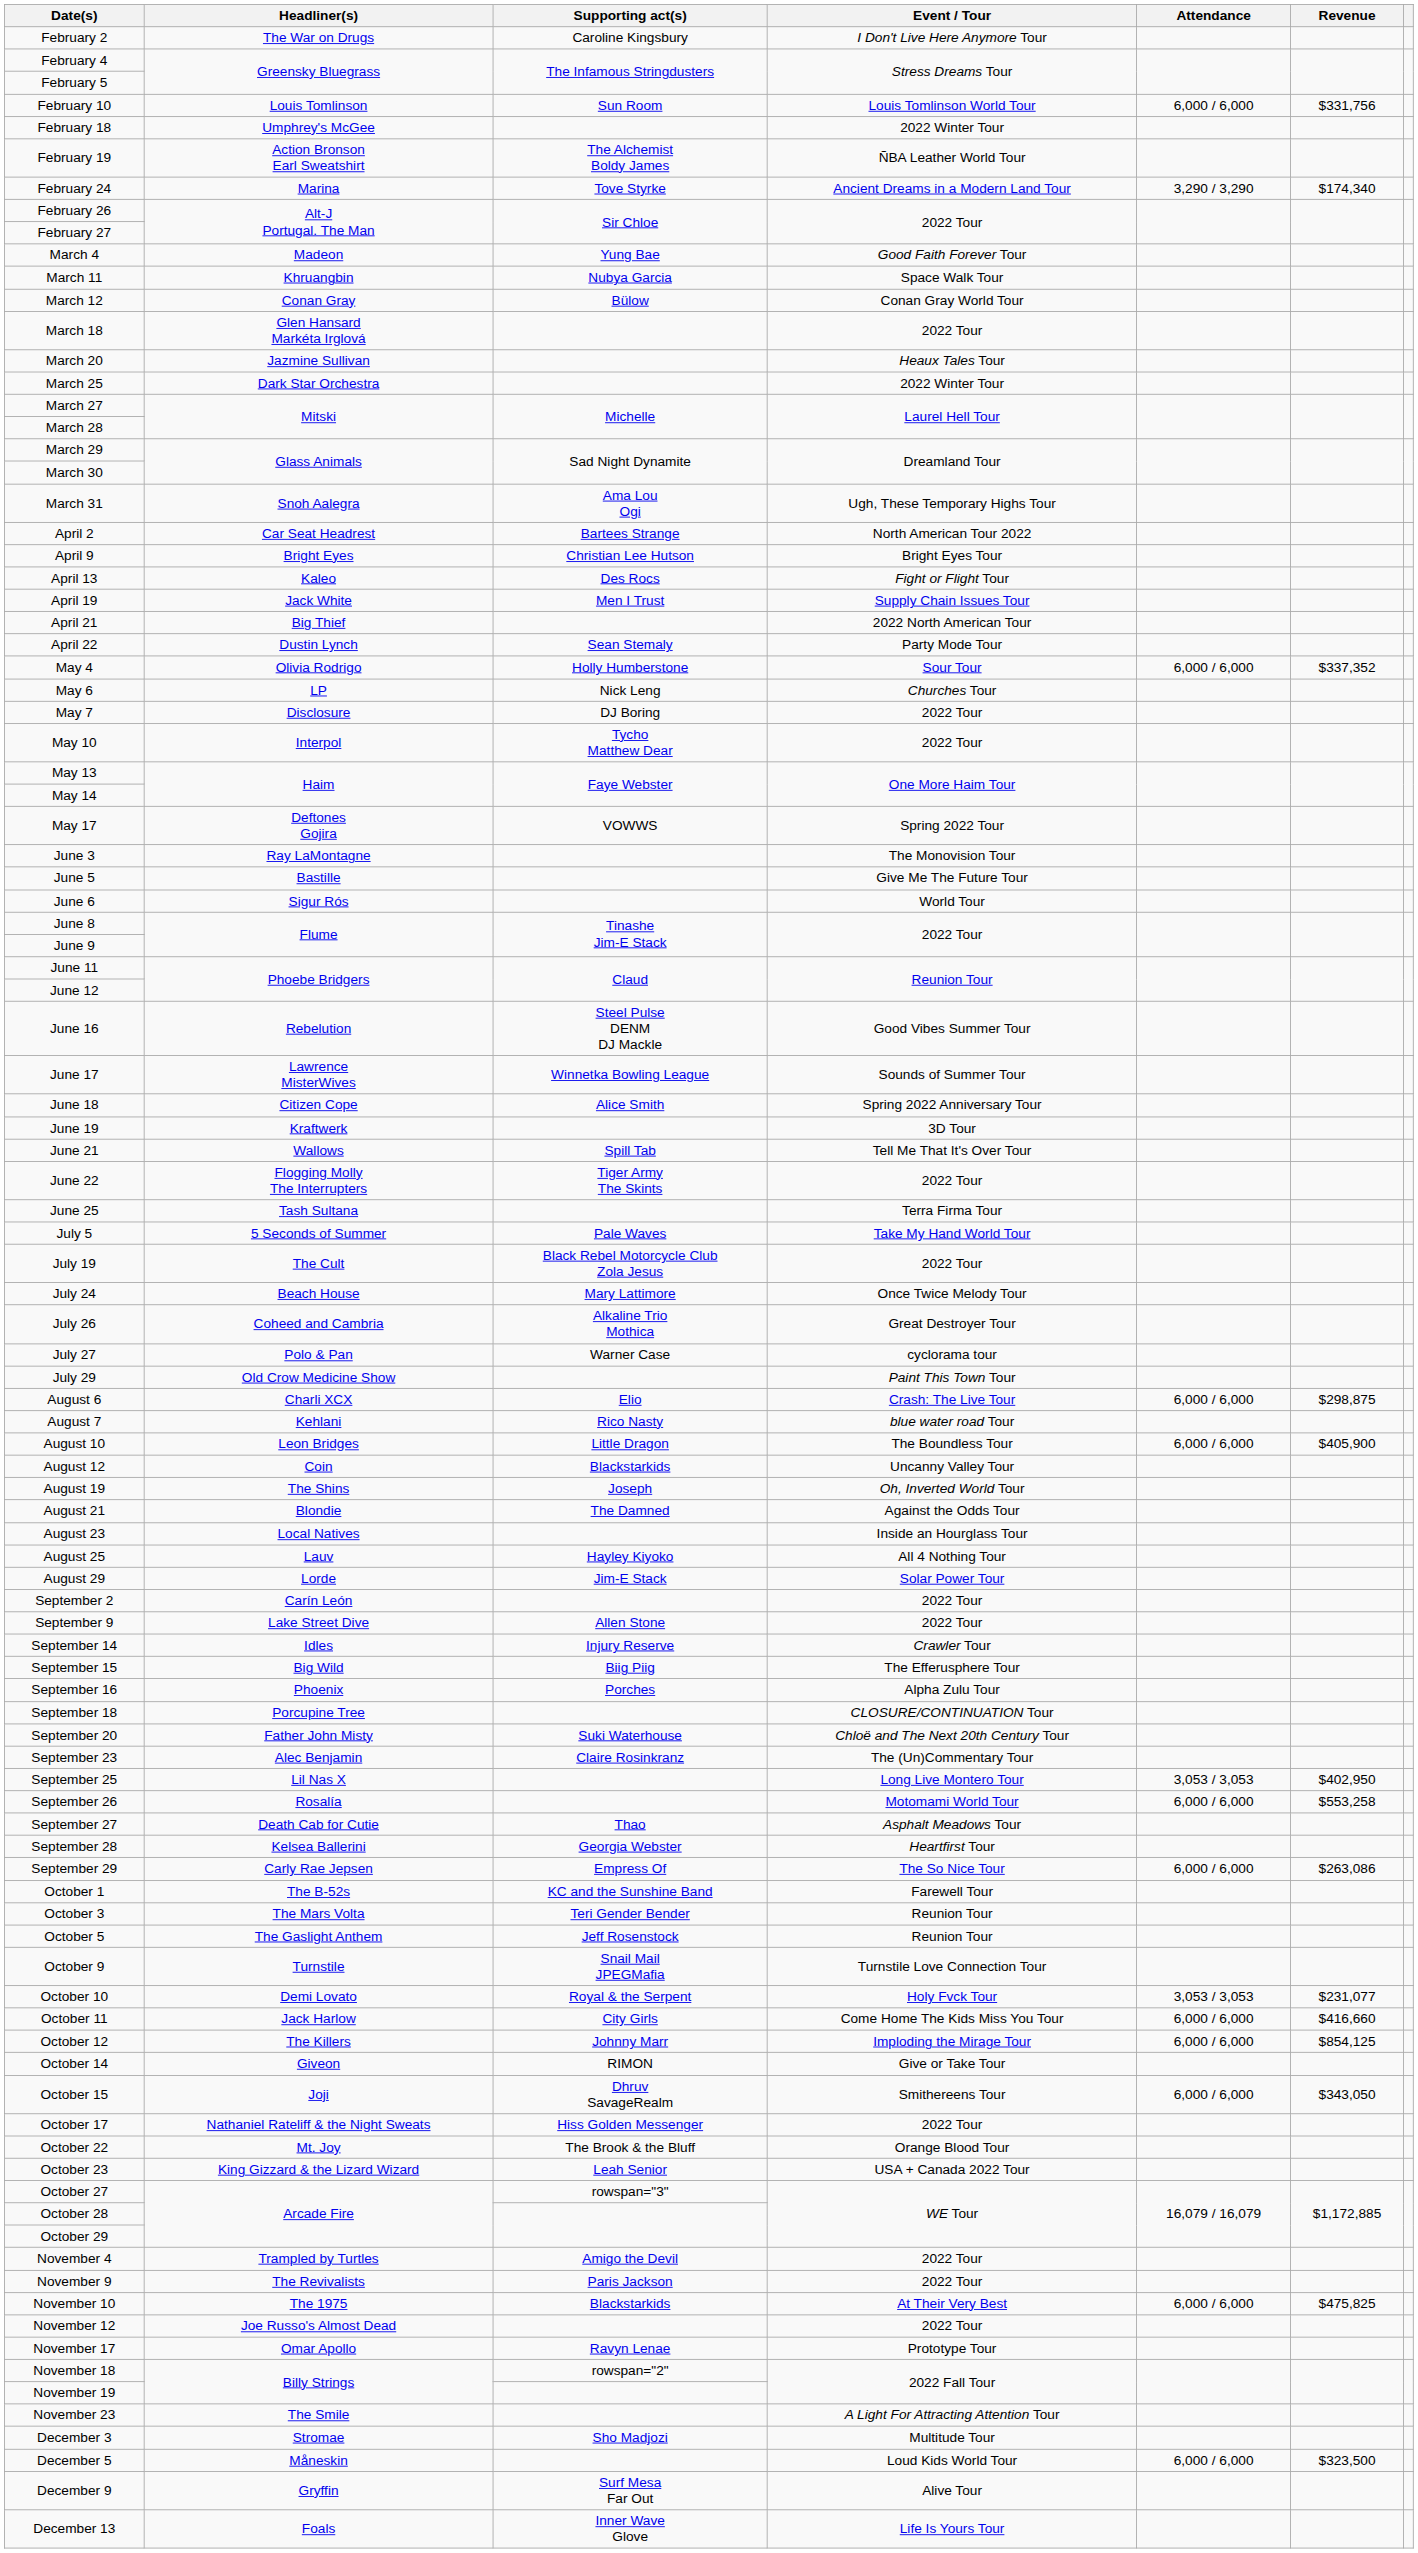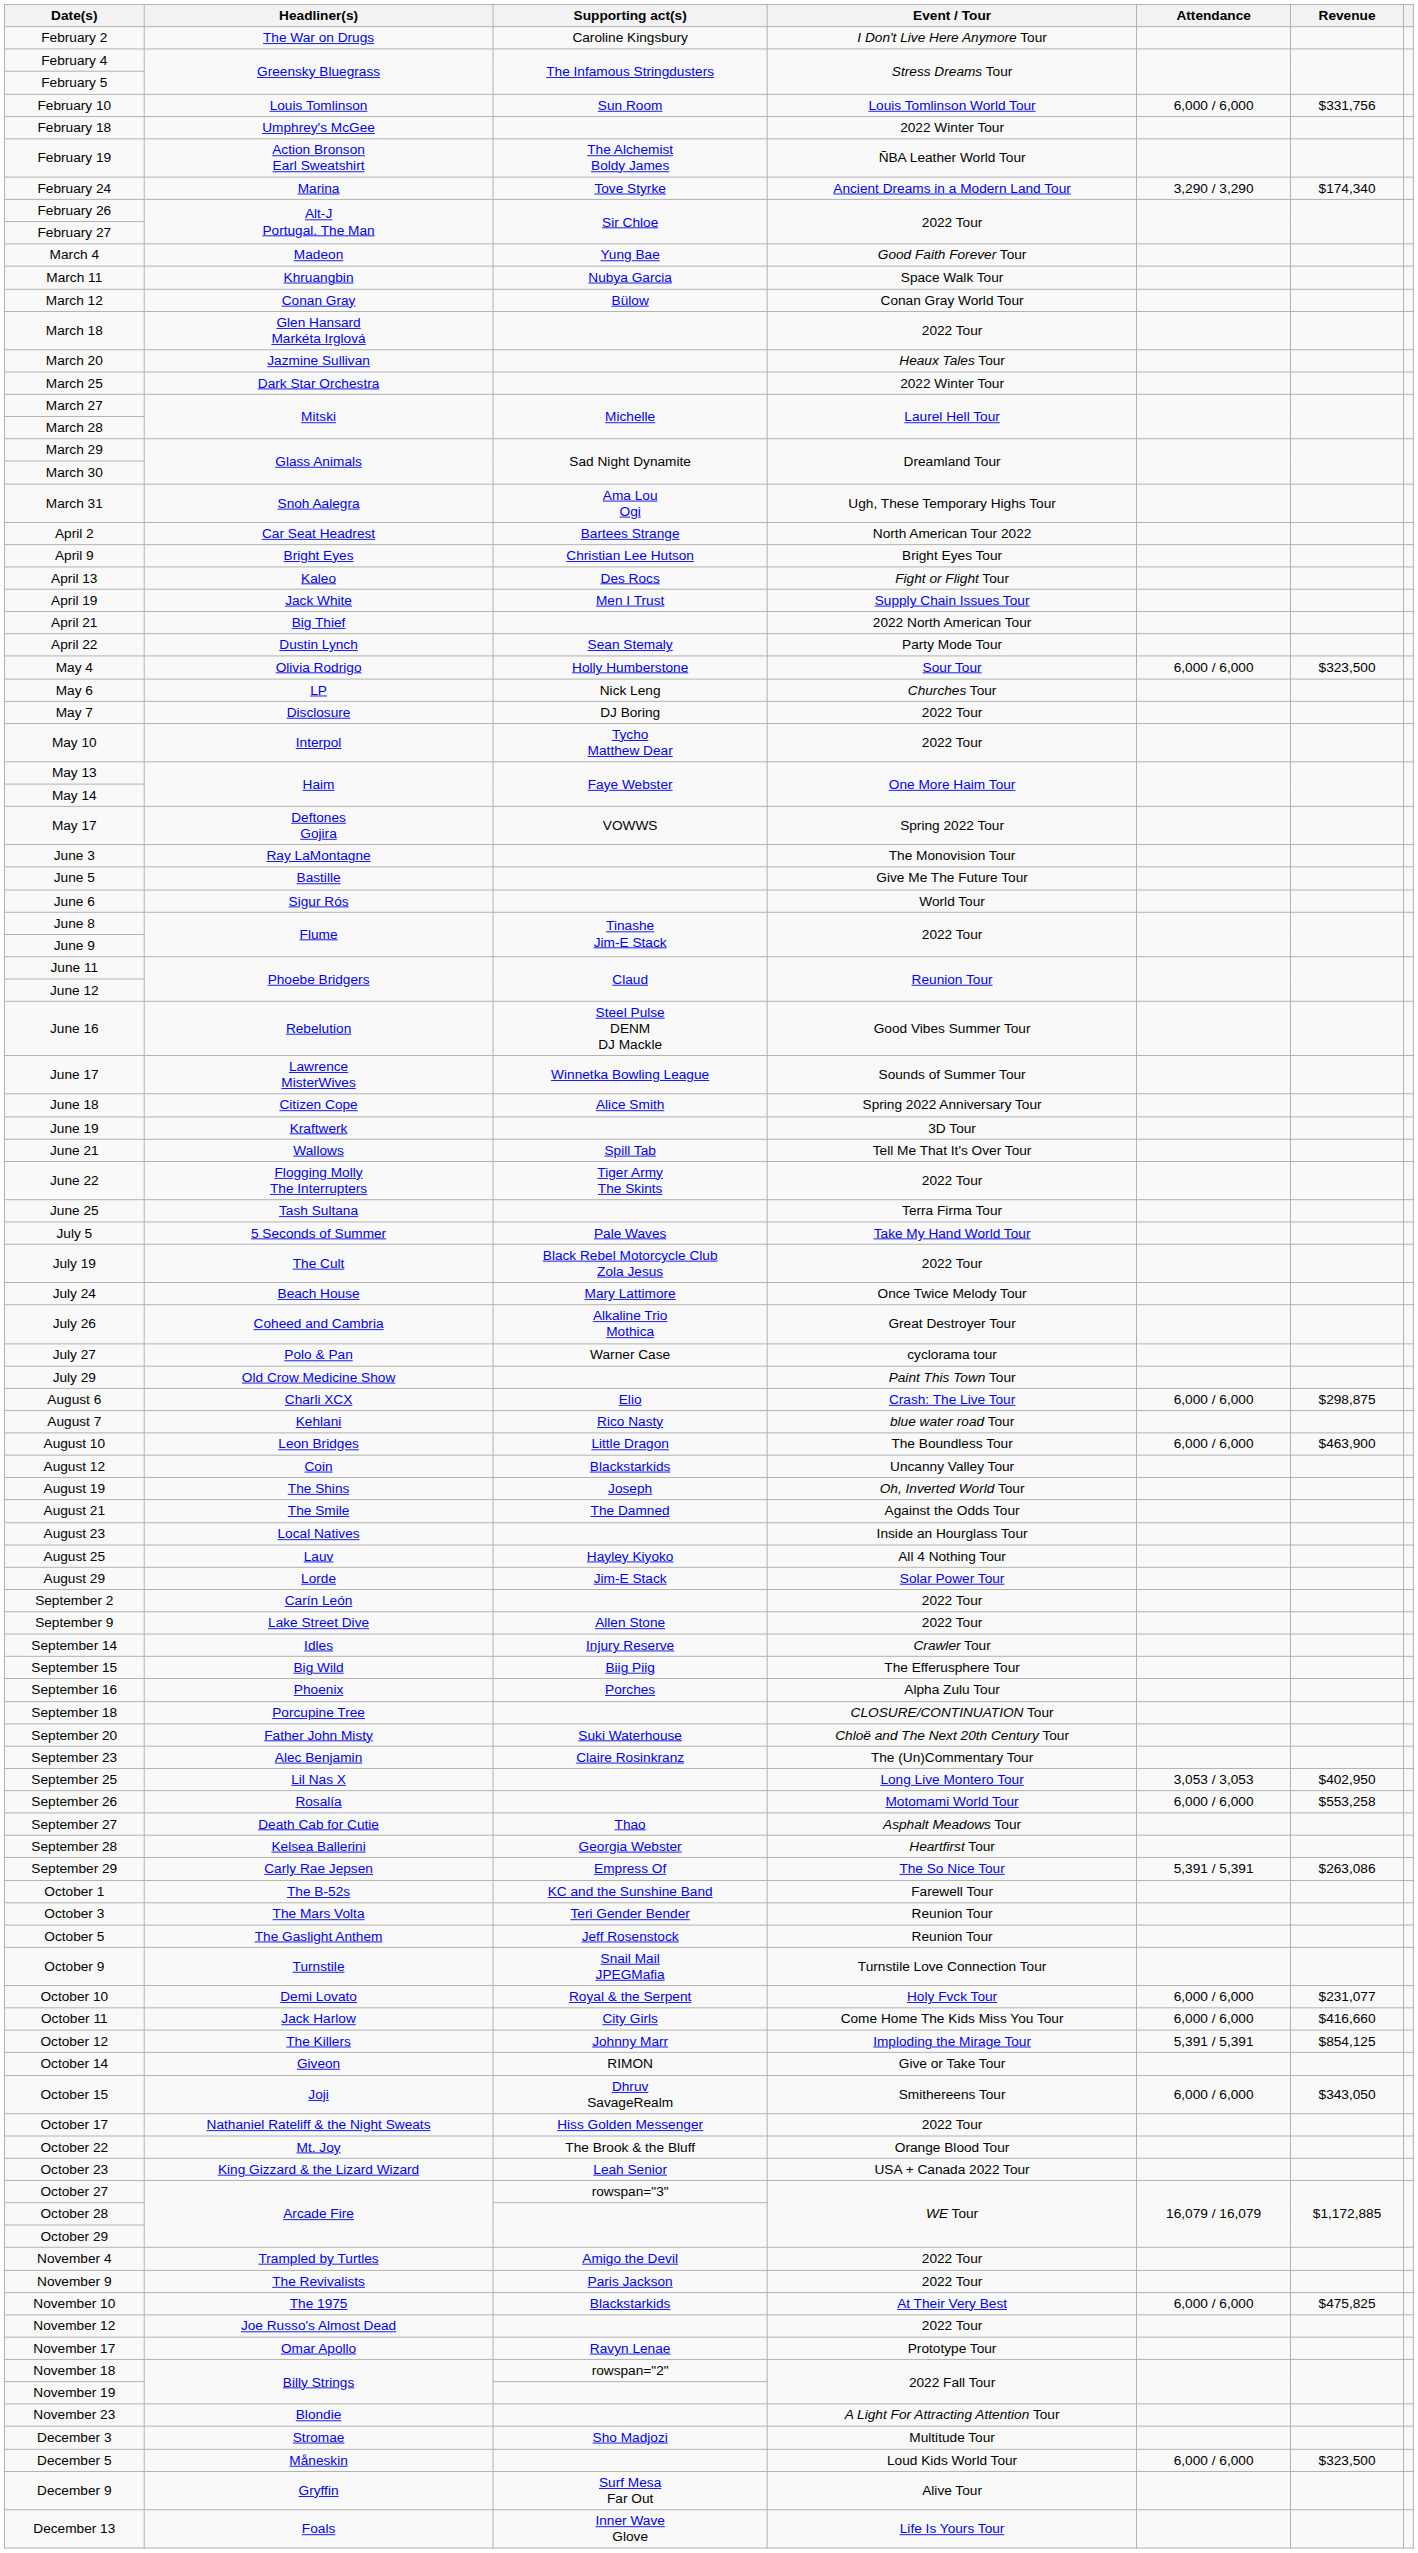(1347, 667) $337,352 -> (1347, 667) $323,500
(1347, 1444) $405,900 -> (1347, 1444) $463,900
(319, 1511) Blondie -> (319, 1511) The Smile
(1214, 1869) 6,000 / 6,000 -> (1214, 1869) 5,391 / 5,391
(1214, 1997) 3,053 / 3,053 -> (1214, 1997) 6,000 / 6,000
(1214, 2041) 6,000 / 6,000 -> (1214, 2041) 5,391 / 5,391
(319, 2415) The Smile -> (319, 2415) Blondie
